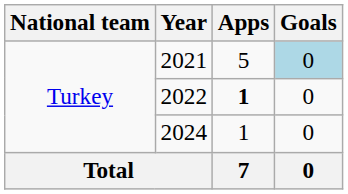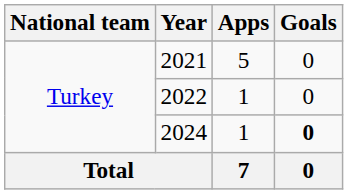(308, 59) lightblue background -> (308, 59) no background
(243, 96) bold -> (243, 96) normal
(308, 133) normal -> (308, 133) bold
